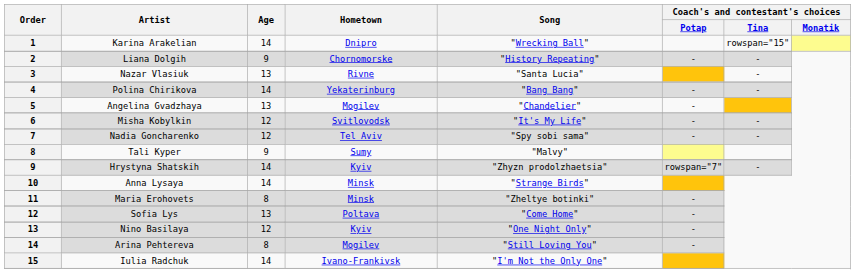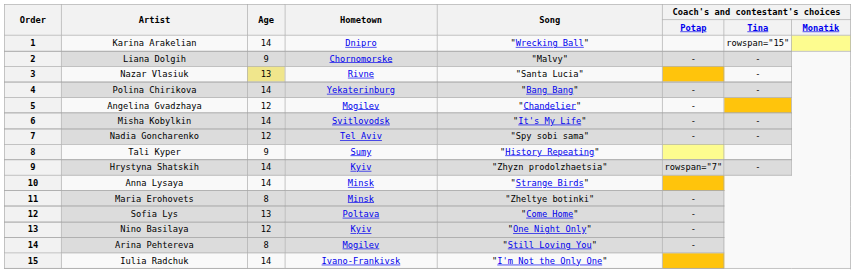(550, 59) "History Repeating" -> (550, 59) "Malvy"
(266, 74) no background -> (266, 74) khaki background
(266, 105) 13 -> (266, 105) 12
(266, 121) 12 -> (266, 121) 14
(550, 152) "Malvy" -> (550, 152) "History Repeating"
